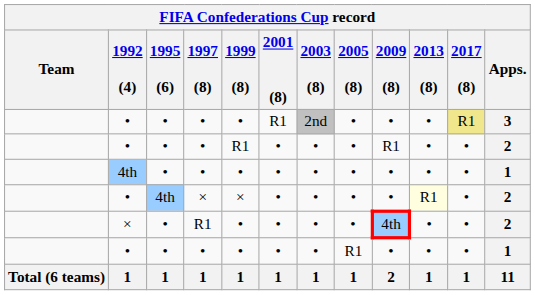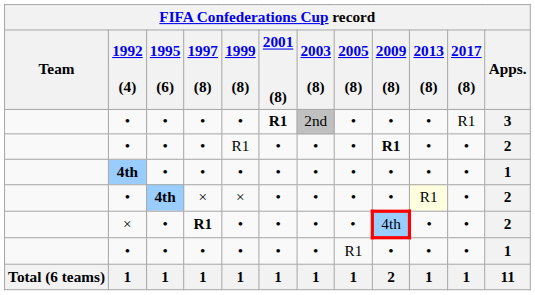(278, 121) normal -> (278, 121) bold
(466, 121) khaki background -> (466, 121) no background
(391, 147) normal -> (391, 147) bold
(127, 172) normal -> (127, 172) bold
(165, 197) normal -> (165, 197) bold
(203, 224) normal -> (203, 224) bold
